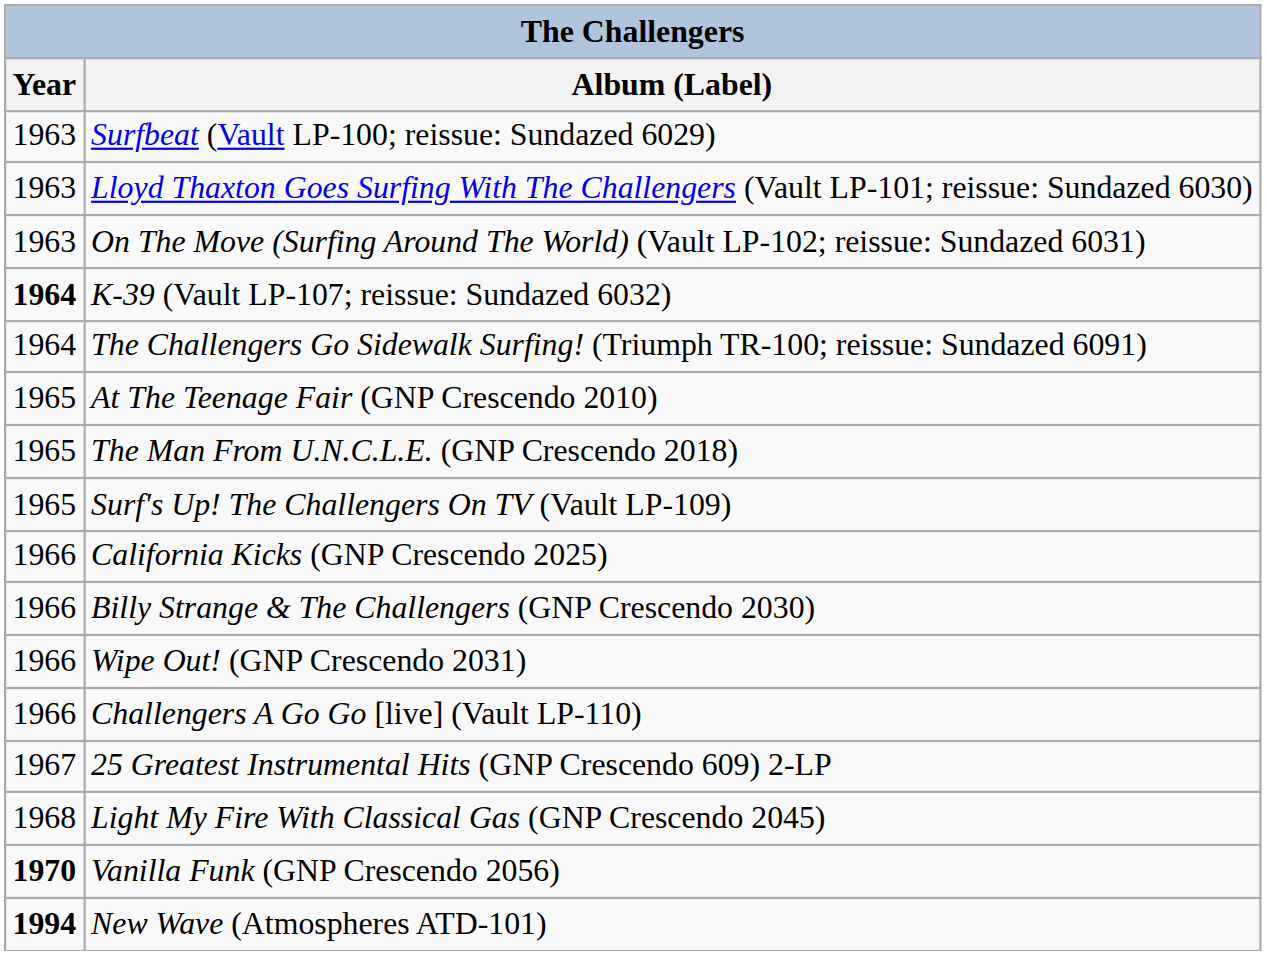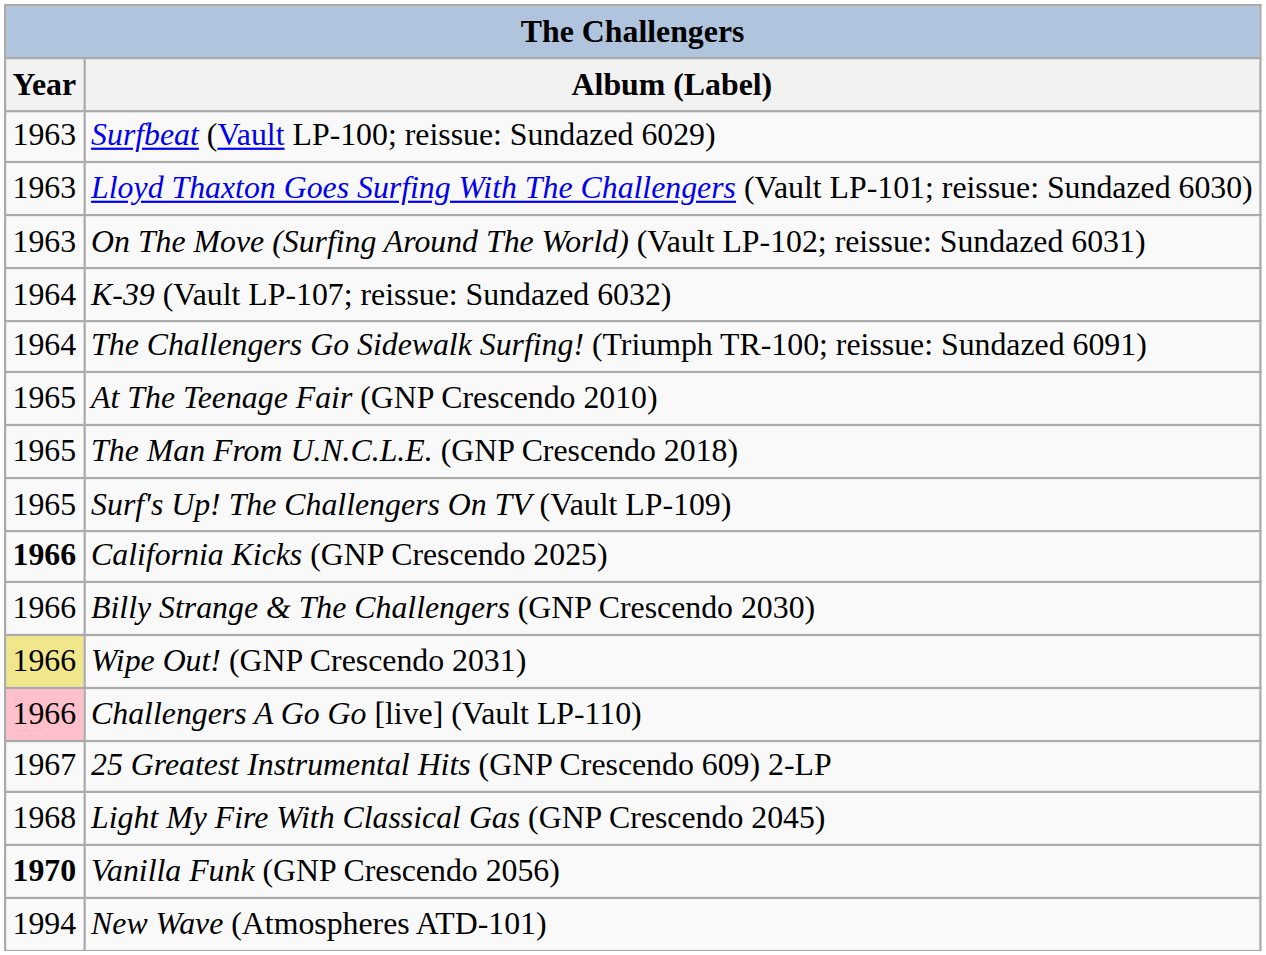(44, 293) bold -> (44, 293) normal
(44, 556) normal -> (44, 556) bold
(44, 660) no background -> (44, 660) khaki background
(44, 713) no background -> (44, 713) pink background
(44, 923) bold -> (44, 923) normal
